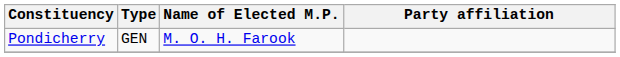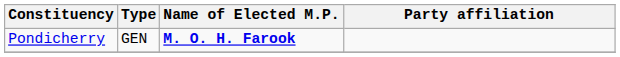(229, 41) normal -> (229, 41) bold
